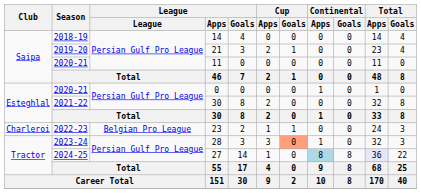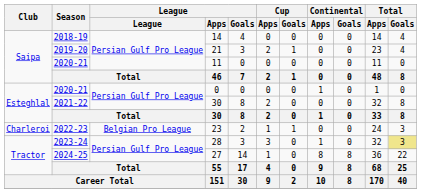(294, 142) lightsalmon background -> (294, 142) no background
(402, 142) no background -> (402, 142) khaki background
(321, 155) lightblue background -> (321, 155) no background
(377, 155) lavender background -> (377, 155) no background
